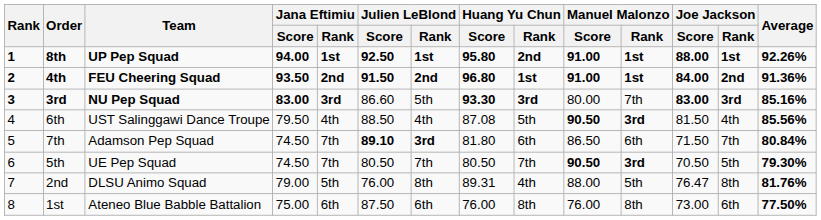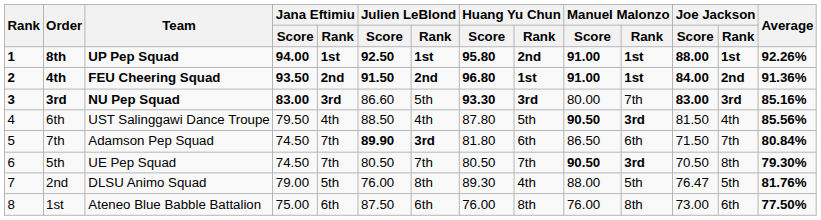(479, 120) 87.08 -> (479, 120) 87.80
(378, 141) 89.10 -> (378, 141) 89.90
(730, 162) 5th -> (730, 162) 8th
(479, 183) 89.31 -> (479, 183) 89.30
(730, 183) 8th -> (730, 183) 5th
